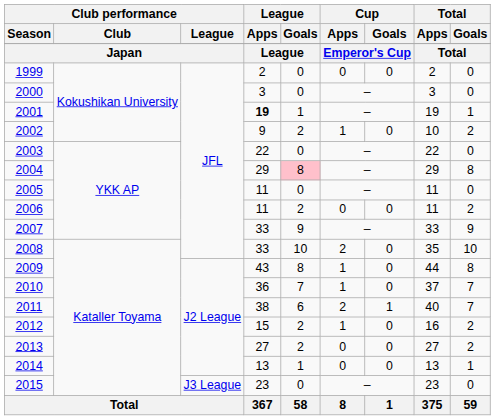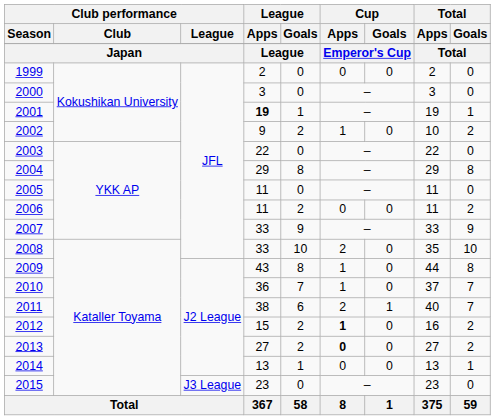(300, 170) pink background -> (300, 170) no background
(343, 326) normal -> (343, 326) bold
(343, 346) normal -> (343, 346) bold
